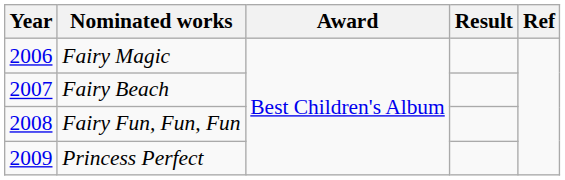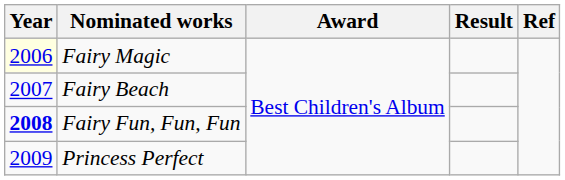(31, 55) no background -> (31, 55) lightyellow background
(31, 123) normal -> (31, 123) bold
